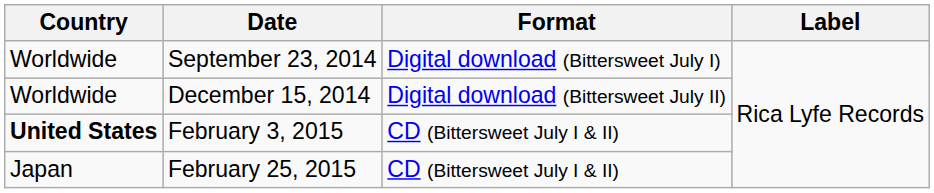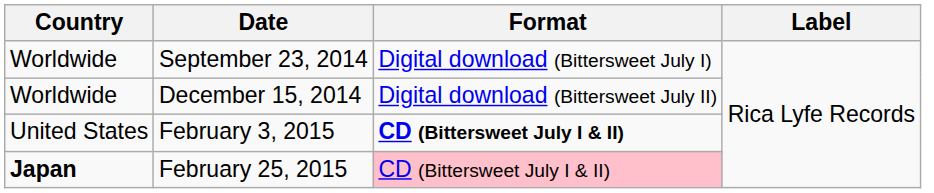(84, 132) bold -> (79, 132) normal
(503, 132) normal -> (501, 132) bold
(41, 168) normal -> (43, 168) bold
(503, 168) no background -> (494, 168) pink background
